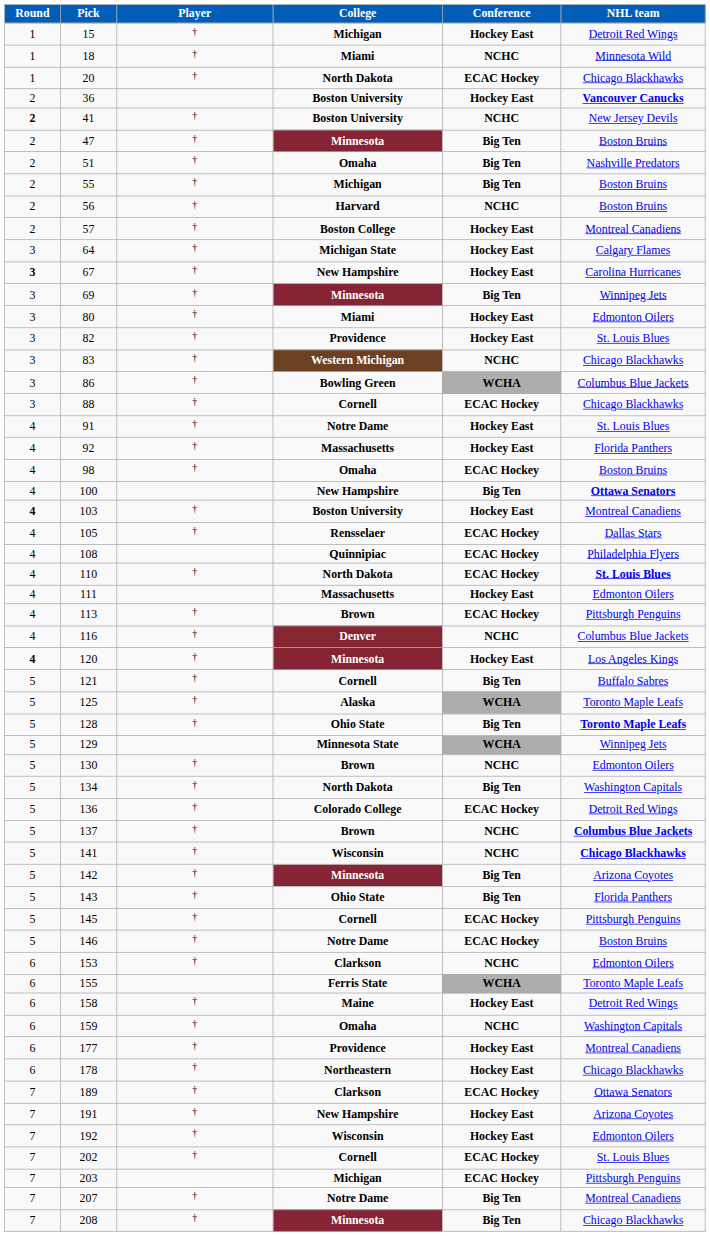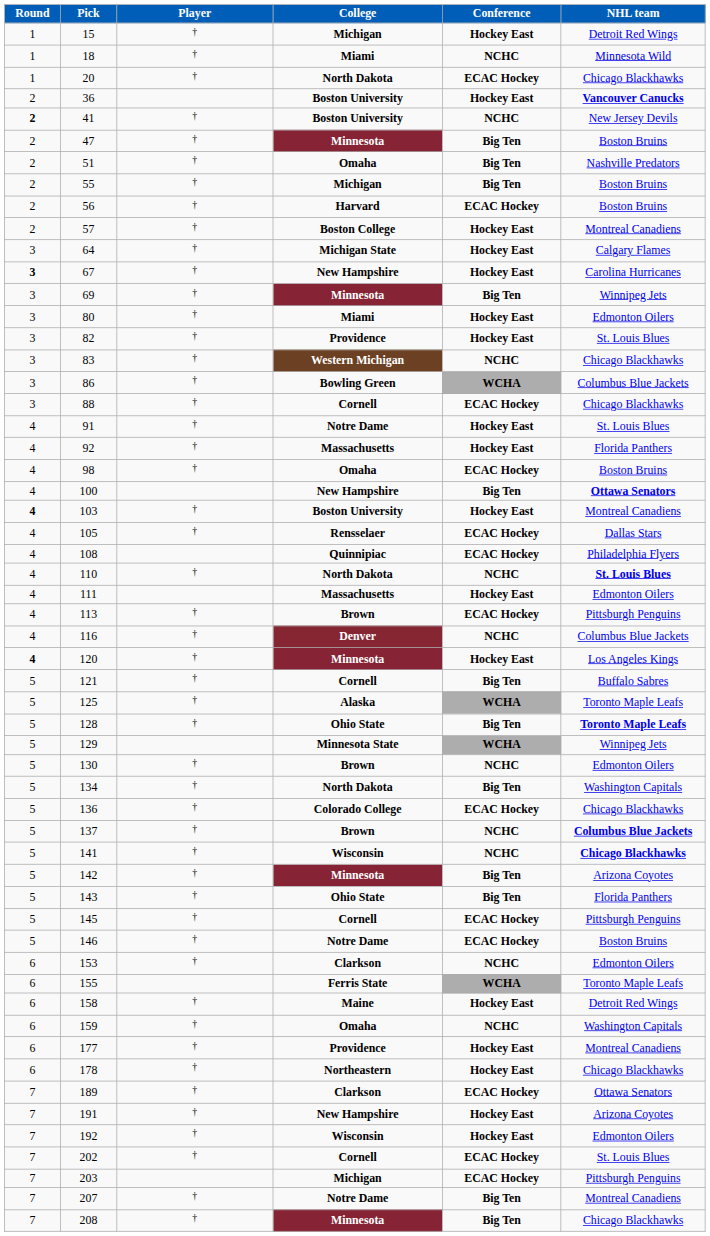(502, 206) NCHC -> (502, 206) ECAC Hockey
(502, 574) ECAC Hockey -> (502, 574) NCHC
(633, 809) Detroit Red Wings -> (633, 809) Chicago Blackhawks
